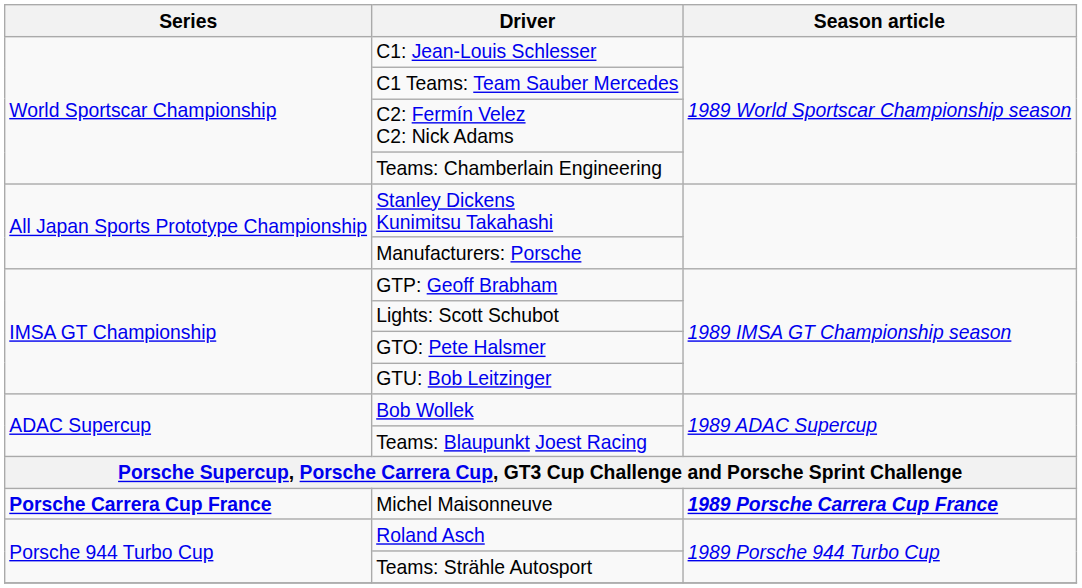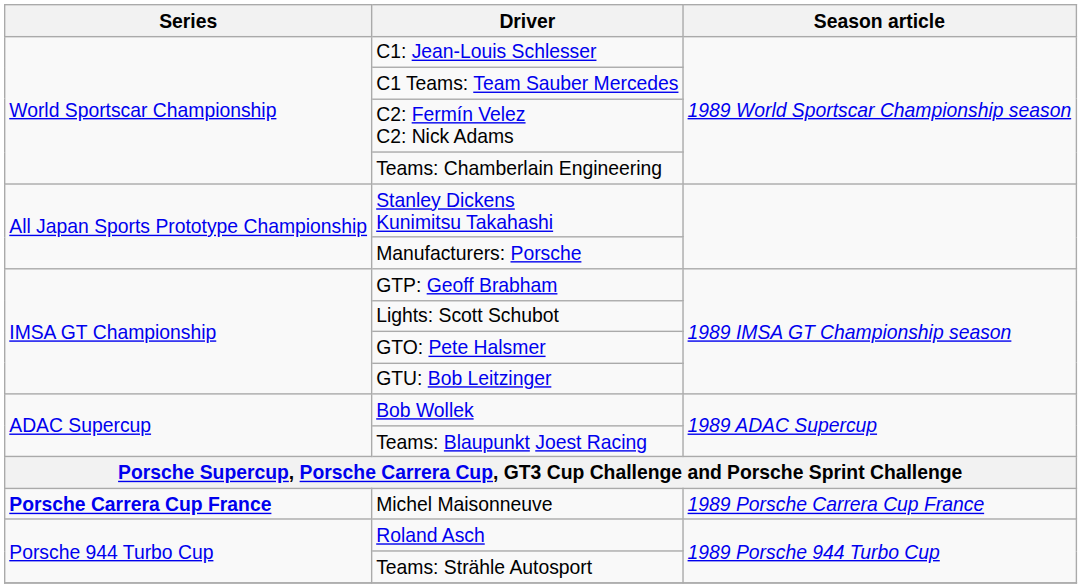(843, 504) bold -> (836, 504) normal
